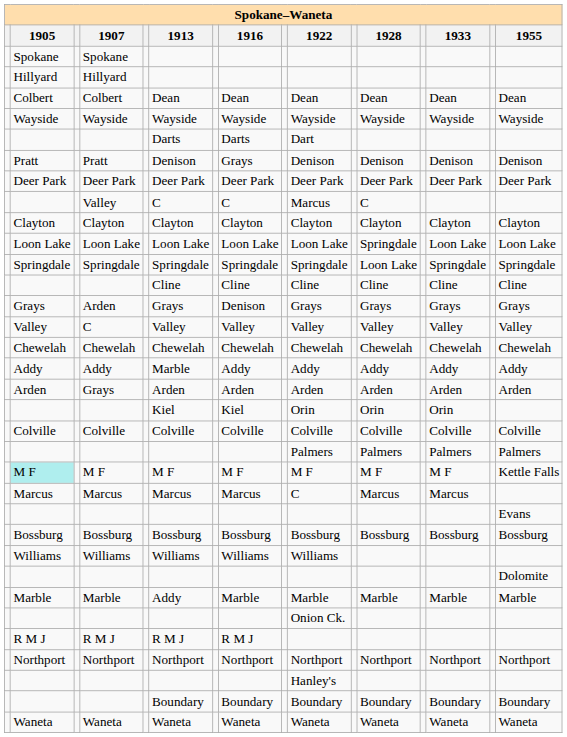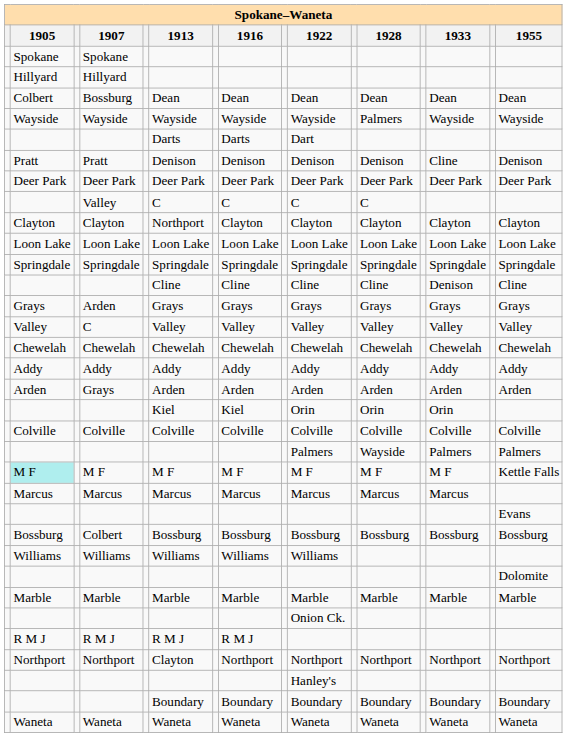(102, 98) Colbert -> (107, 98) Bossburg
(382, 118) Wayside -> (381, 118) Palmers
(237, 160) Grays -> (243, 160) Denison
(451, 160) Denison -> (443, 160) Cline
(310, 202) Marcus -> (295, 202) C
(173, 222) Clayton -> (178, 222) Northport
(388, 243) Springdale -> (389, 243) Loon Lake
(389, 264) Loon Lake -> (388, 264) Springdale
(443, 285) Cline -> (451, 285) Denison
(243, 306) Denison -> (237, 306) Grays
(171, 368) Marble -> (167, 368) Addy
(381, 451) Palmers -> (382, 451) Wayside
(295, 493) C -> (310, 493) Marcus
(107, 535) Bossburg -> (102, 535) Colbert
(167, 597) Addy -> (171, 597) Marble
(178, 659) Northport -> (173, 659) Clayton
